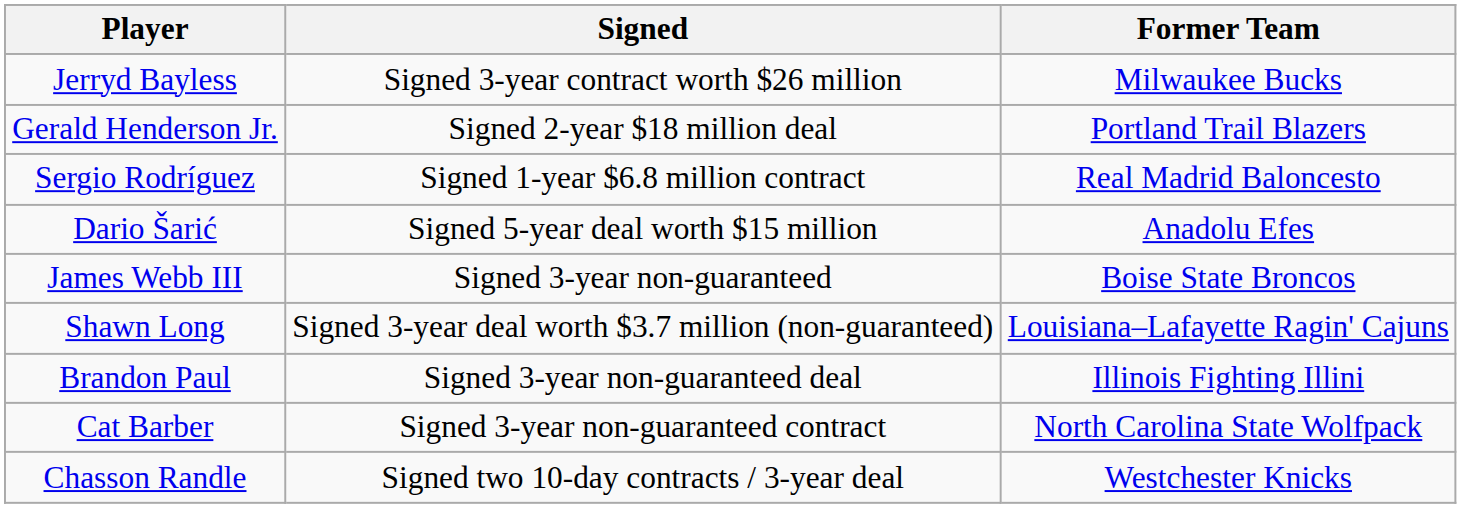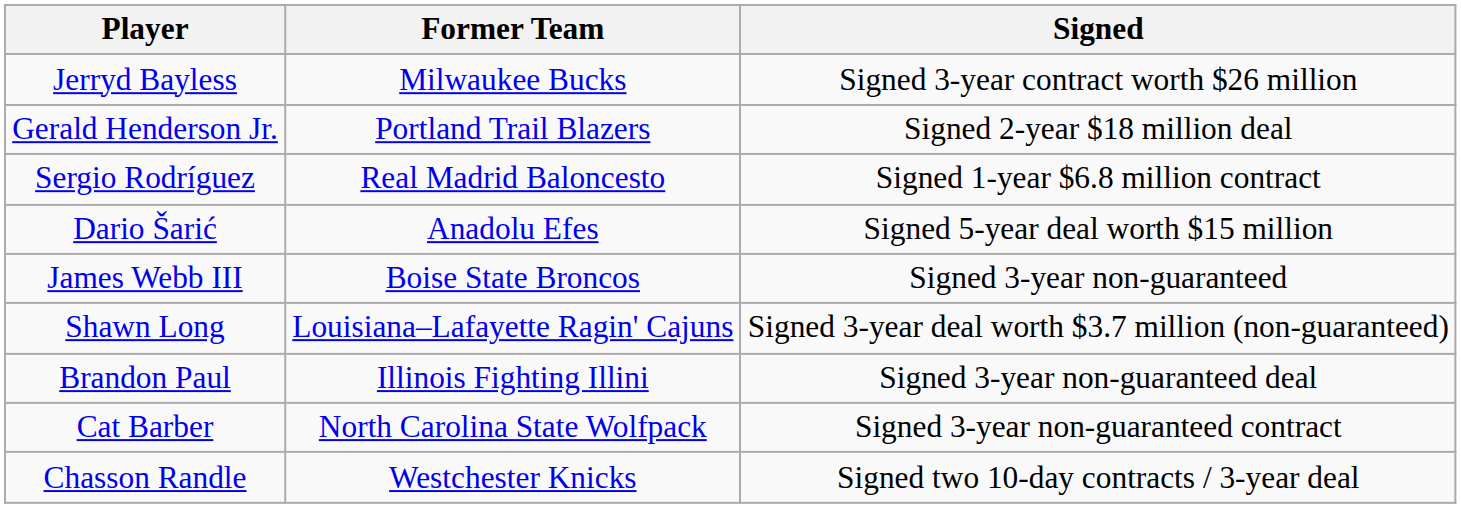columns swapped: (643, 29) <-> (1228, 29)
